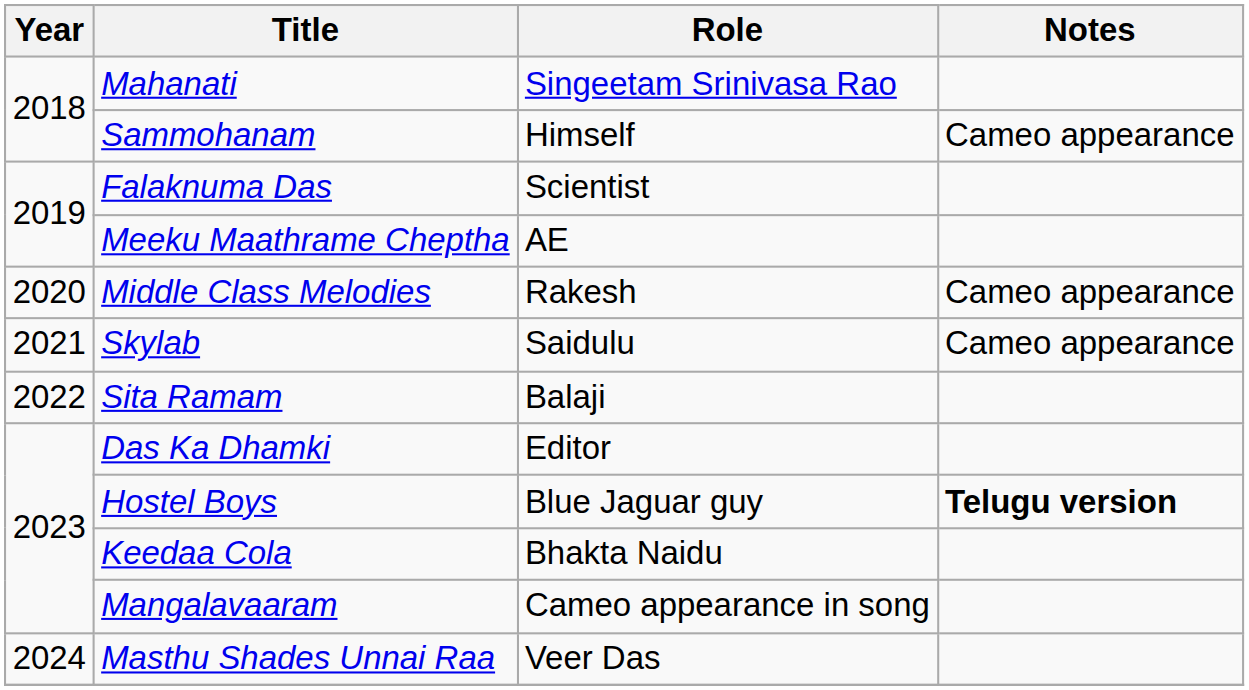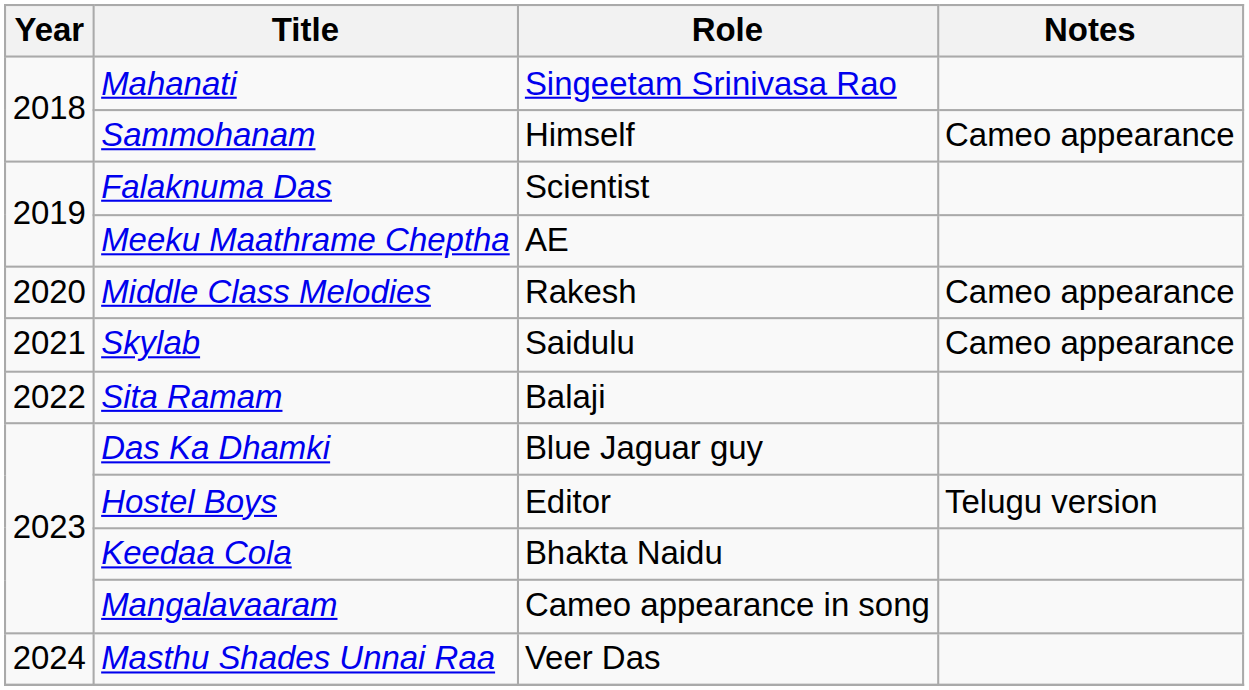(568, 448) Editor -> (644, 448) Blue Jaguar guy
(644, 501) Blue Jaguar guy -> (568, 501) Editor
(1061, 501) bold -> (1051, 501) normal
